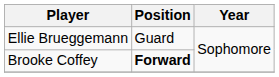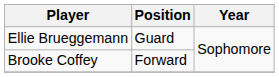(163, 60) bold -> (161, 60) normal
